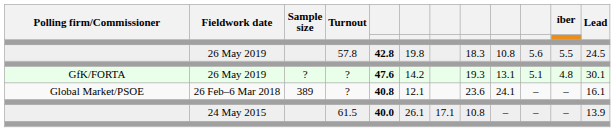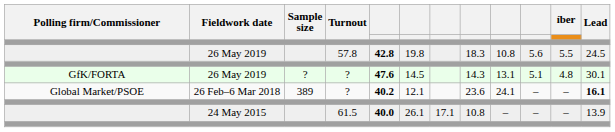(415, 75) 14.2 -> (415, 75) 14.5
(475, 75) 19.3 -> (475, 75) 14.3
(384, 91) 40.8 -> (384, 91) 40.2
(596, 91) normal -> (596, 91) bold
